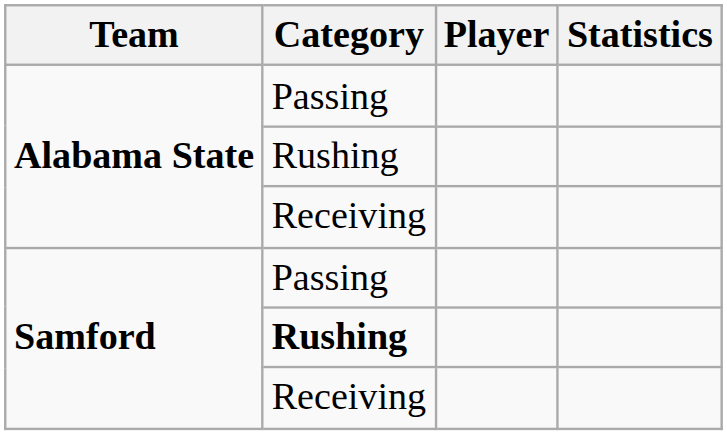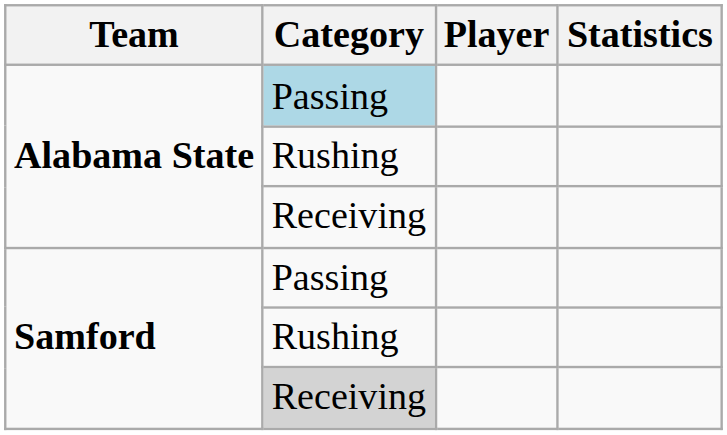(330, 95) no background -> (330, 95) lightblue background
(339, 336) bold -> (335, 336) normal
(349, 397) no background -> (349, 397) lightgrey background
